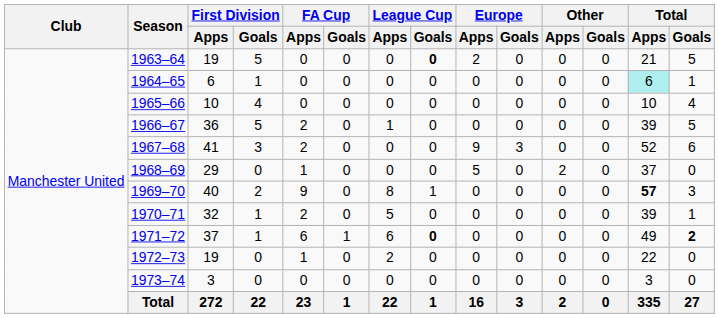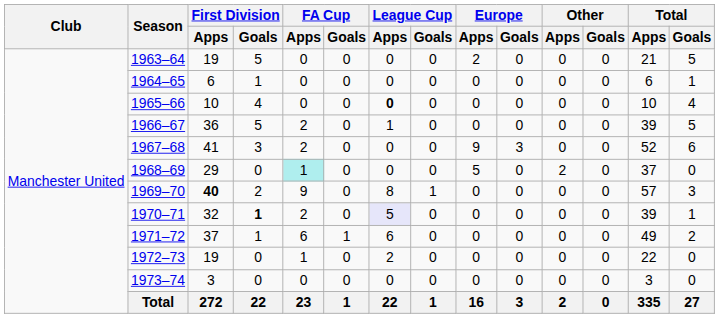(433, 59) bold -> (433, 59) normal
(649, 81) paleturquoise background -> (649, 81) no background
(390, 103) normal -> (390, 103) bold
(304, 170) no background -> (304, 170) paleturquoise background
(211, 192) normal -> (211, 192) bold
(649, 192) bold -> (649, 192) normal
(258, 214) normal -> (258, 214) bold
(390, 214) no background -> (390, 214) lavender background
(433, 236) bold -> (433, 236) normal
(692, 236) bold -> (692, 236) normal
